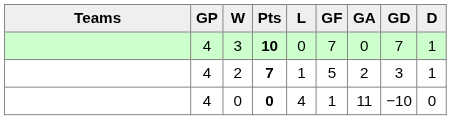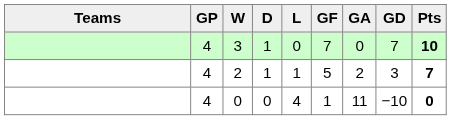columns swapped: (432, 18) <-> (270, 18)
